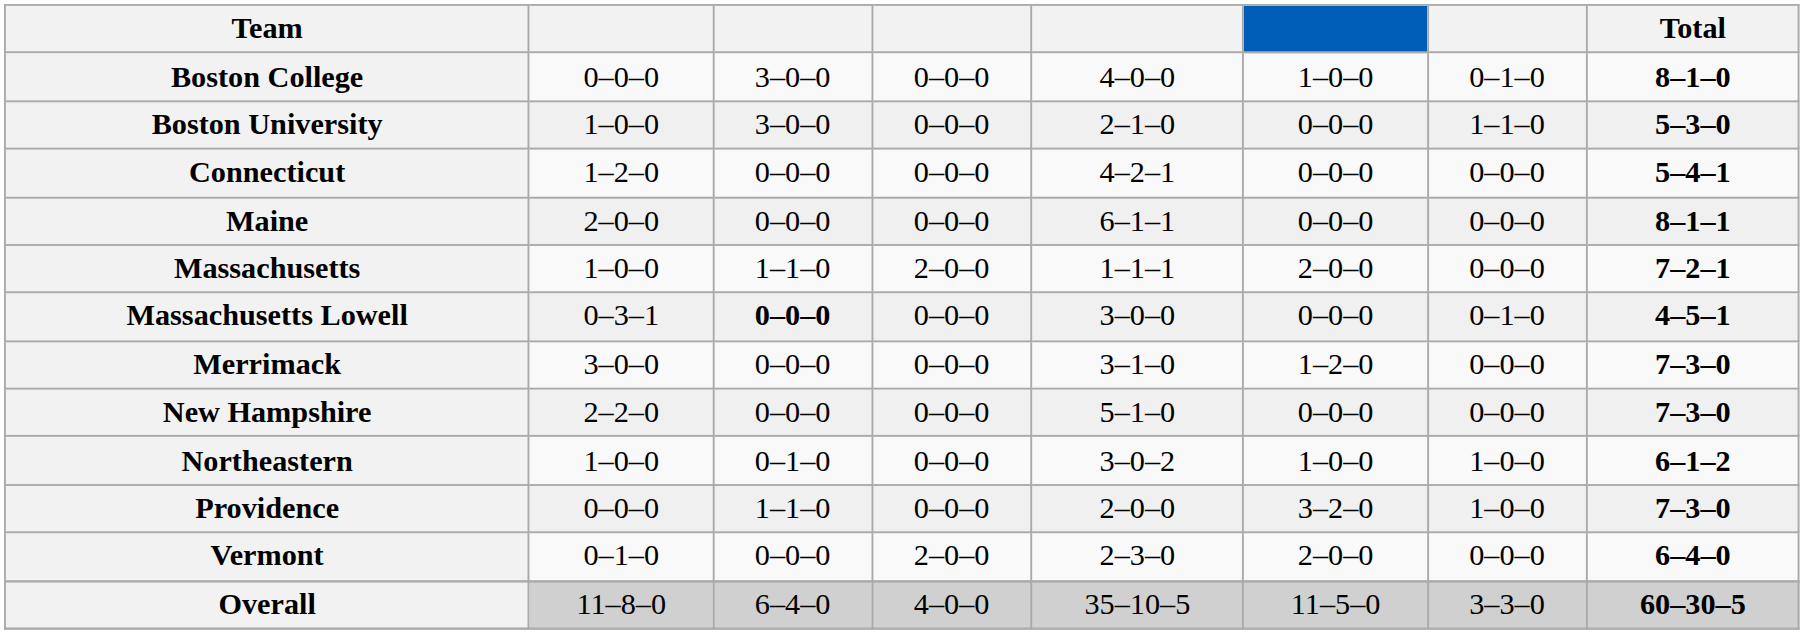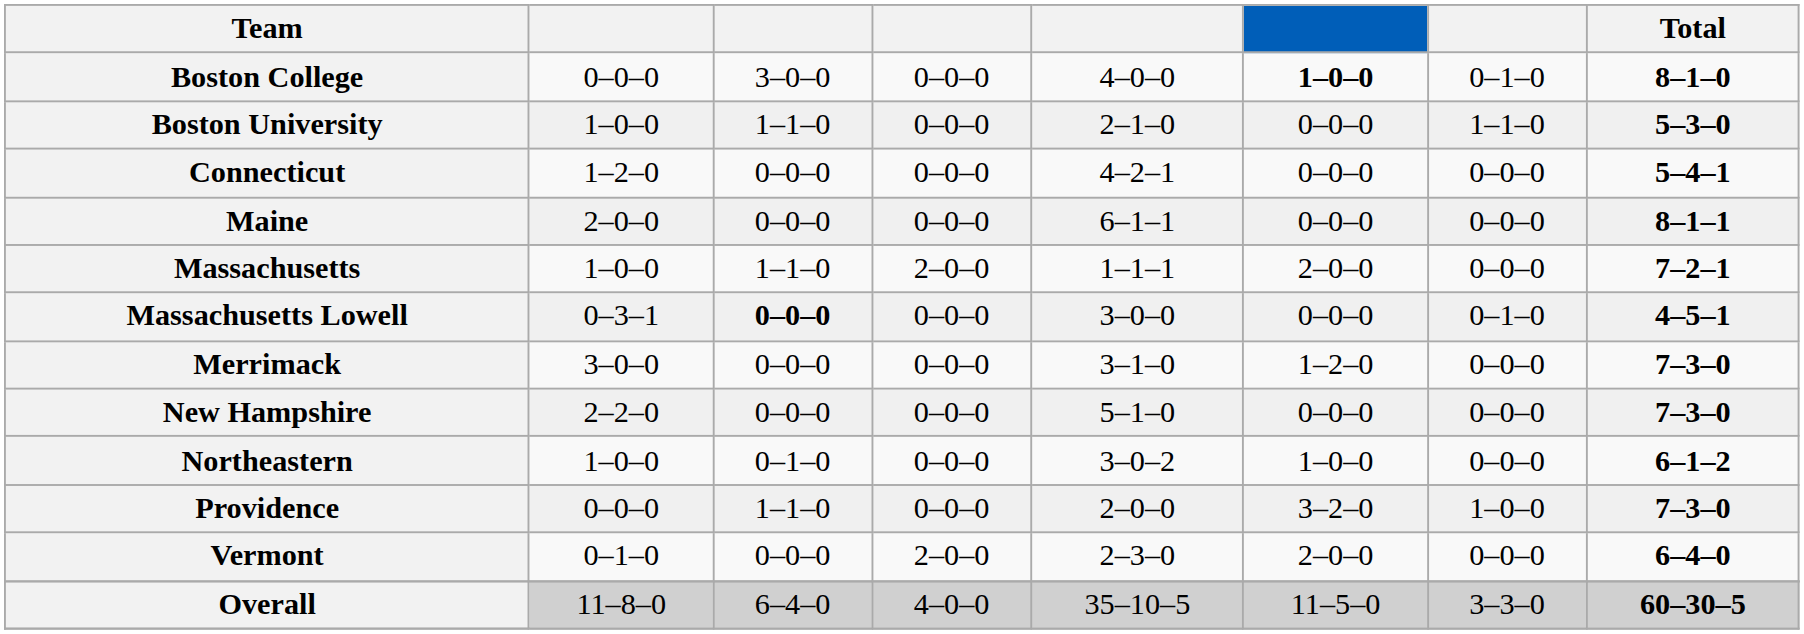(1336, 76) normal -> (1336, 76) bold
(793, 124) 3–0–0 -> (793, 124) 1–1–0
(1507, 460) 1–0–0 -> (1507, 460) 0–0–0
